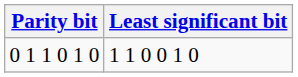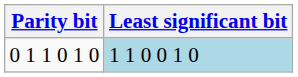(154, 54) no background -> (154, 54) lightblue background
